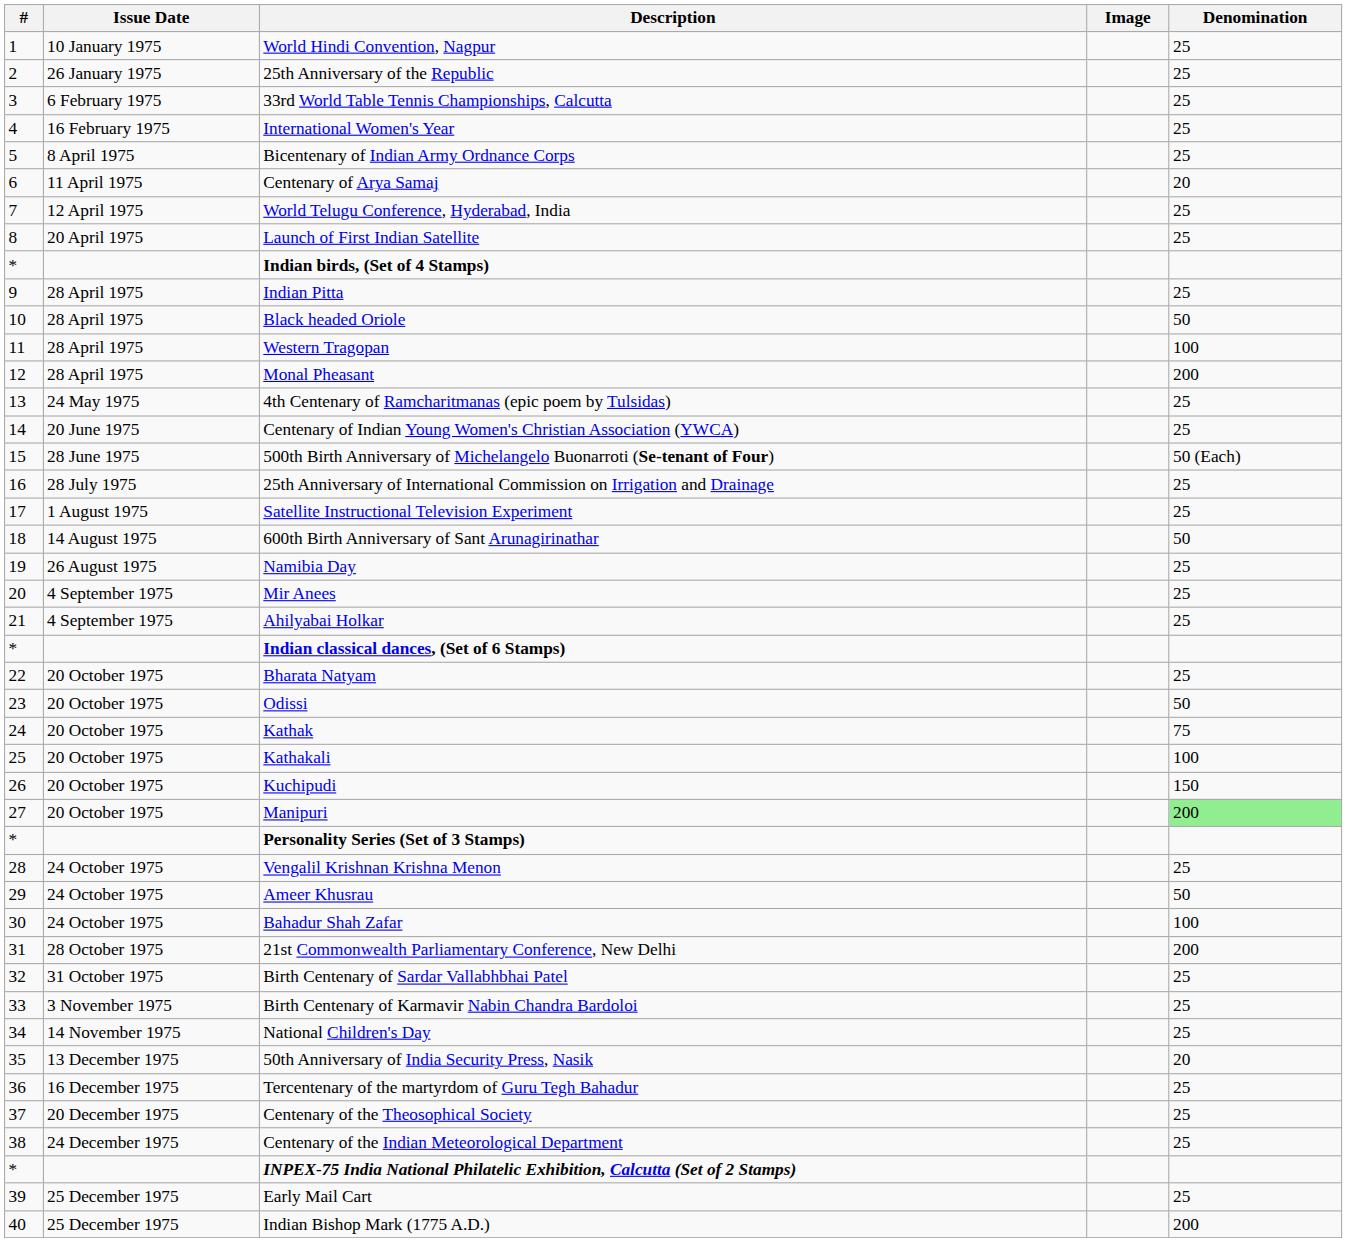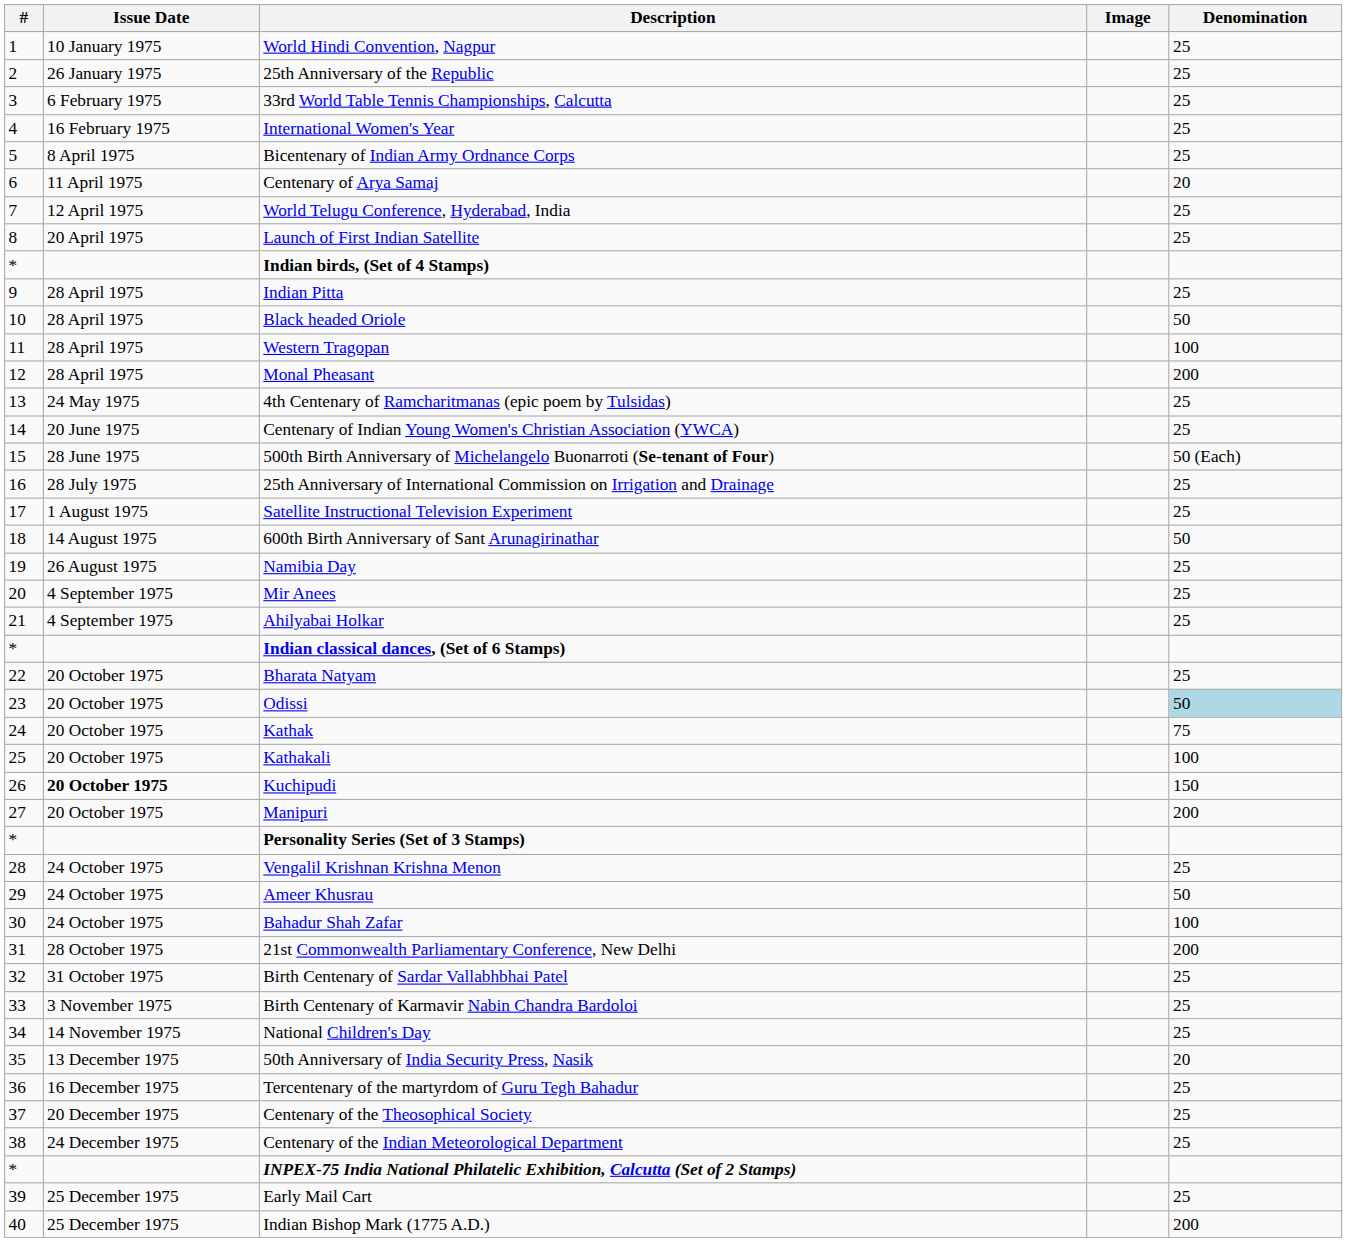(1182, 703) no background -> (1182, 703) lightblue background
(105, 785) normal -> (107, 785) bold
(1186, 812) lightgreen background -> (1186, 812) no background
